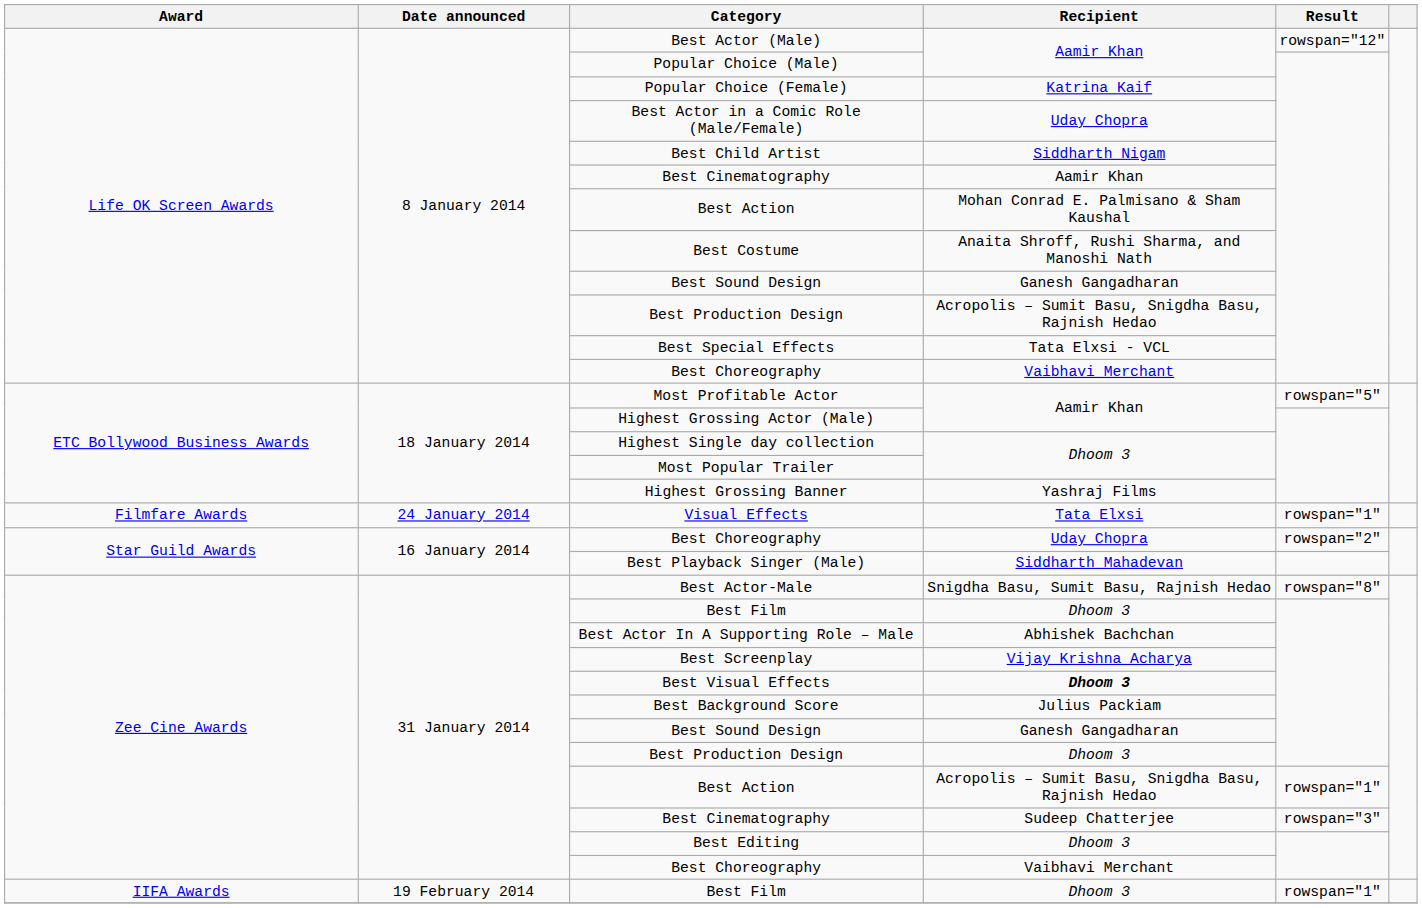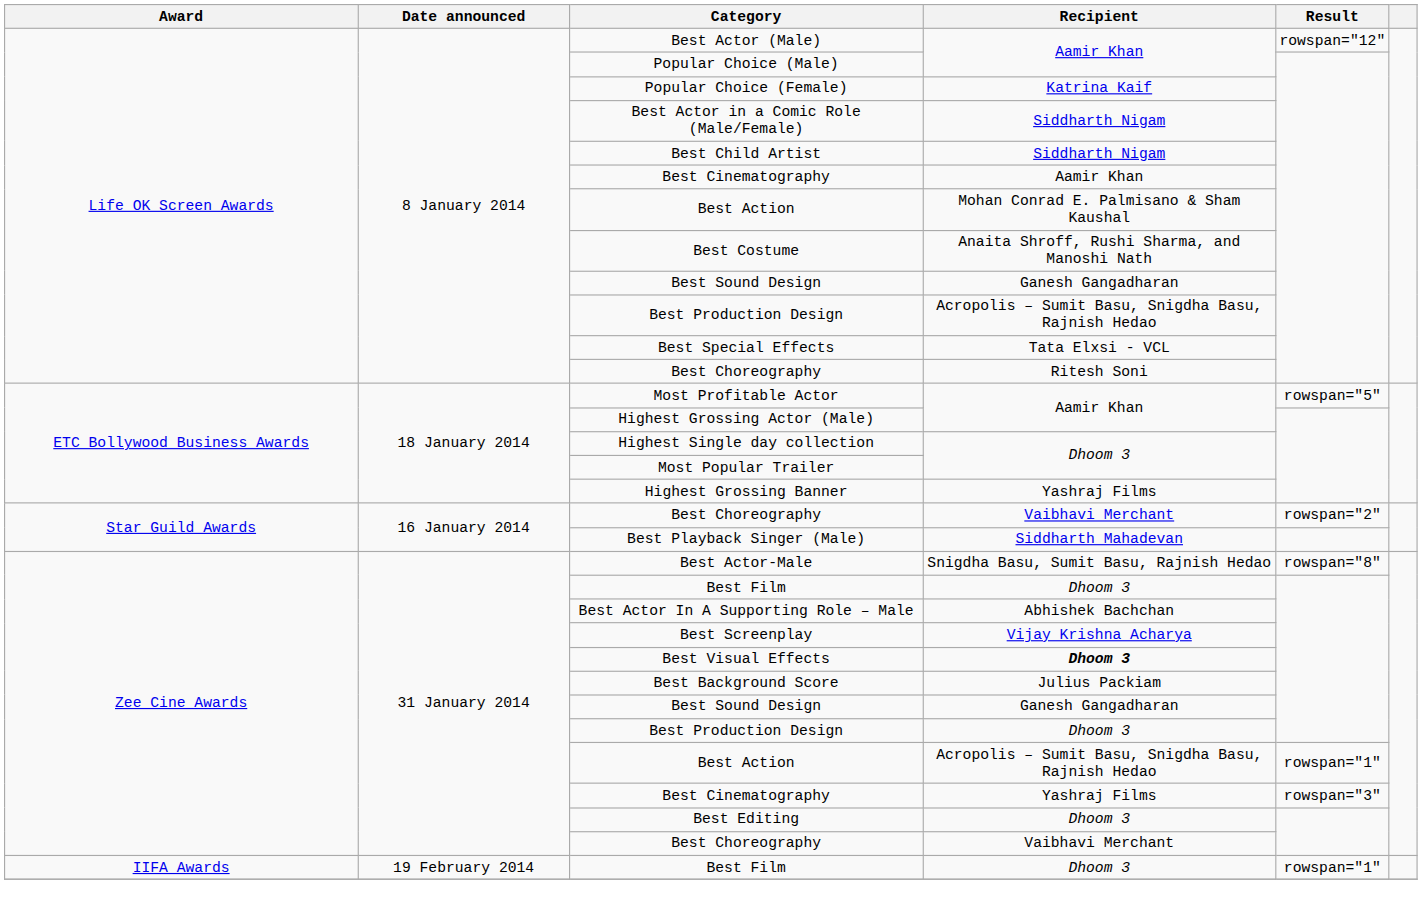(1099, 121) Uday Chopra -> (1099, 121) Siddharth Nigam
(1099, 372) Vaibhavi Merchant -> (1099, 372) Ritesh Soni
- row: (181, 515)
(1099, 539) Uday Chopra -> (1099, 515) Vaibhavi Merchant
(1099, 820) Sudeep Chatterjee -> (1099, 796) Yashraj Films
